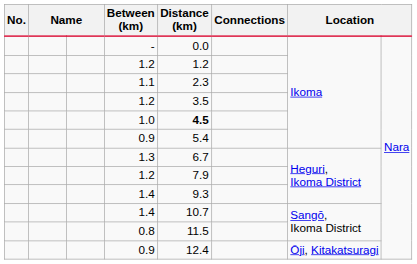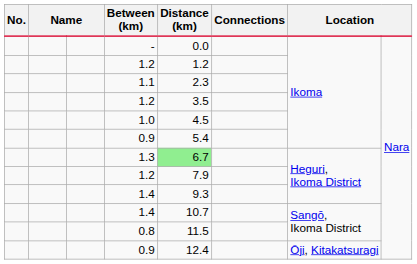(201, 120) bold -> (201, 120) normal
(201, 157) no background -> (201, 157) lightgreen background
